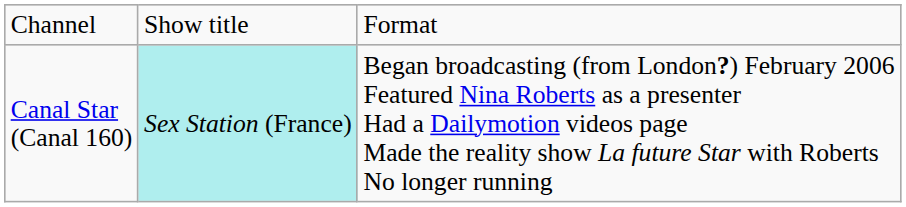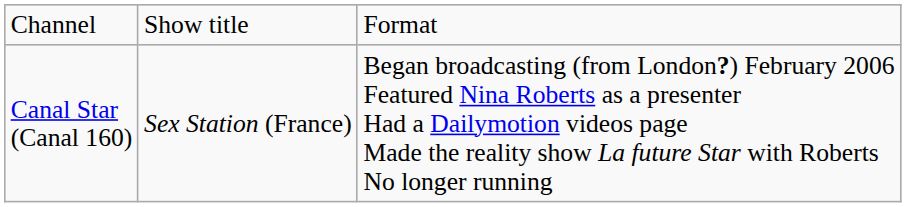(248, 123) paleturquoise background -> (248, 123) no background
